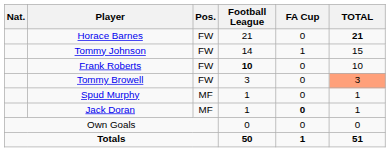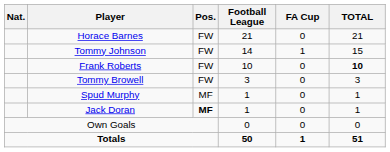(357, 36) bold -> (357, 36) normal
(247, 65) bold -> (247, 65) normal
(357, 65) normal -> (357, 65) bold
(357, 80) lightsalmon background -> (357, 80) no background
(206, 109) normal -> (206, 109) bold
(303, 109) bold -> (303, 109) normal
